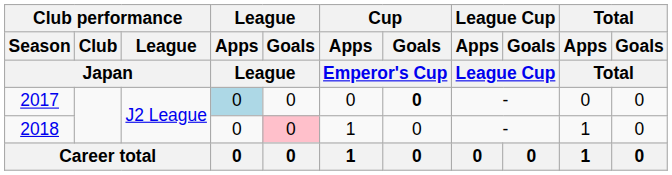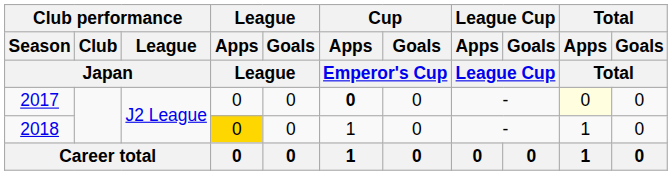(237, 101) lightblue background -> (237, 101) no background
(351, 101) normal -> (351, 101) bold
(417, 101) bold -> (417, 101) normal
(585, 101) no background -> (585, 101) lightyellow background
(237, 128) no background -> (237, 128) gold background
(291, 128) pink background -> (291, 128) no background
